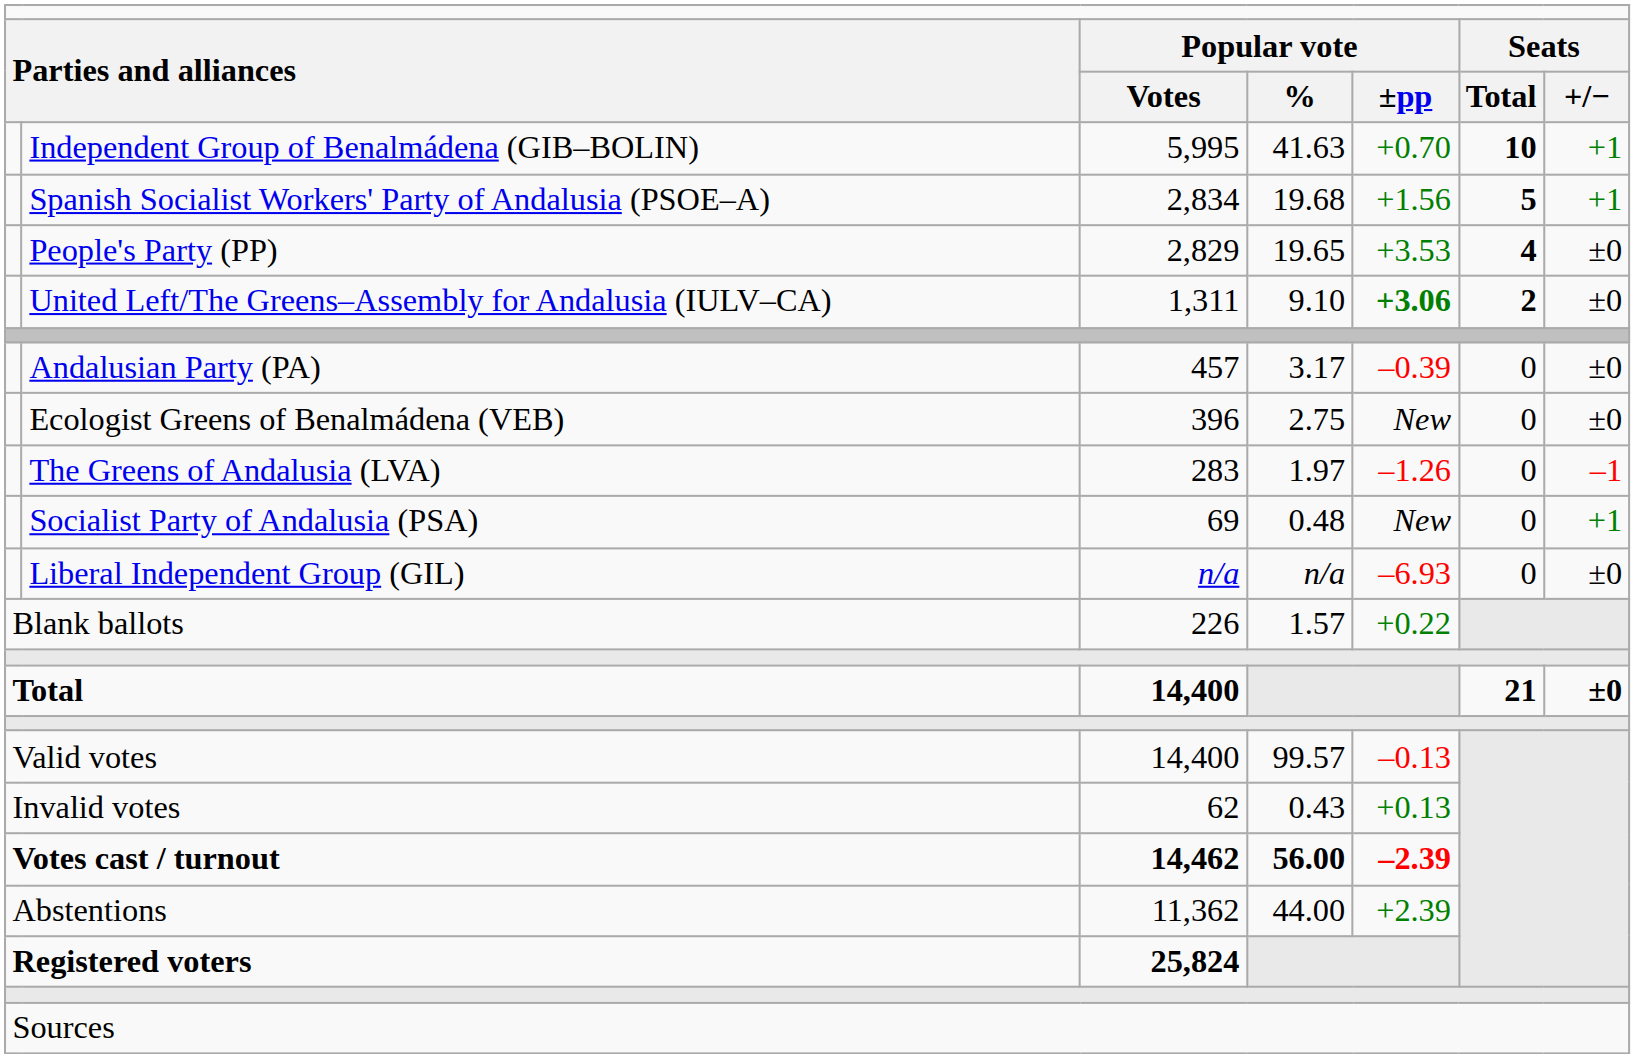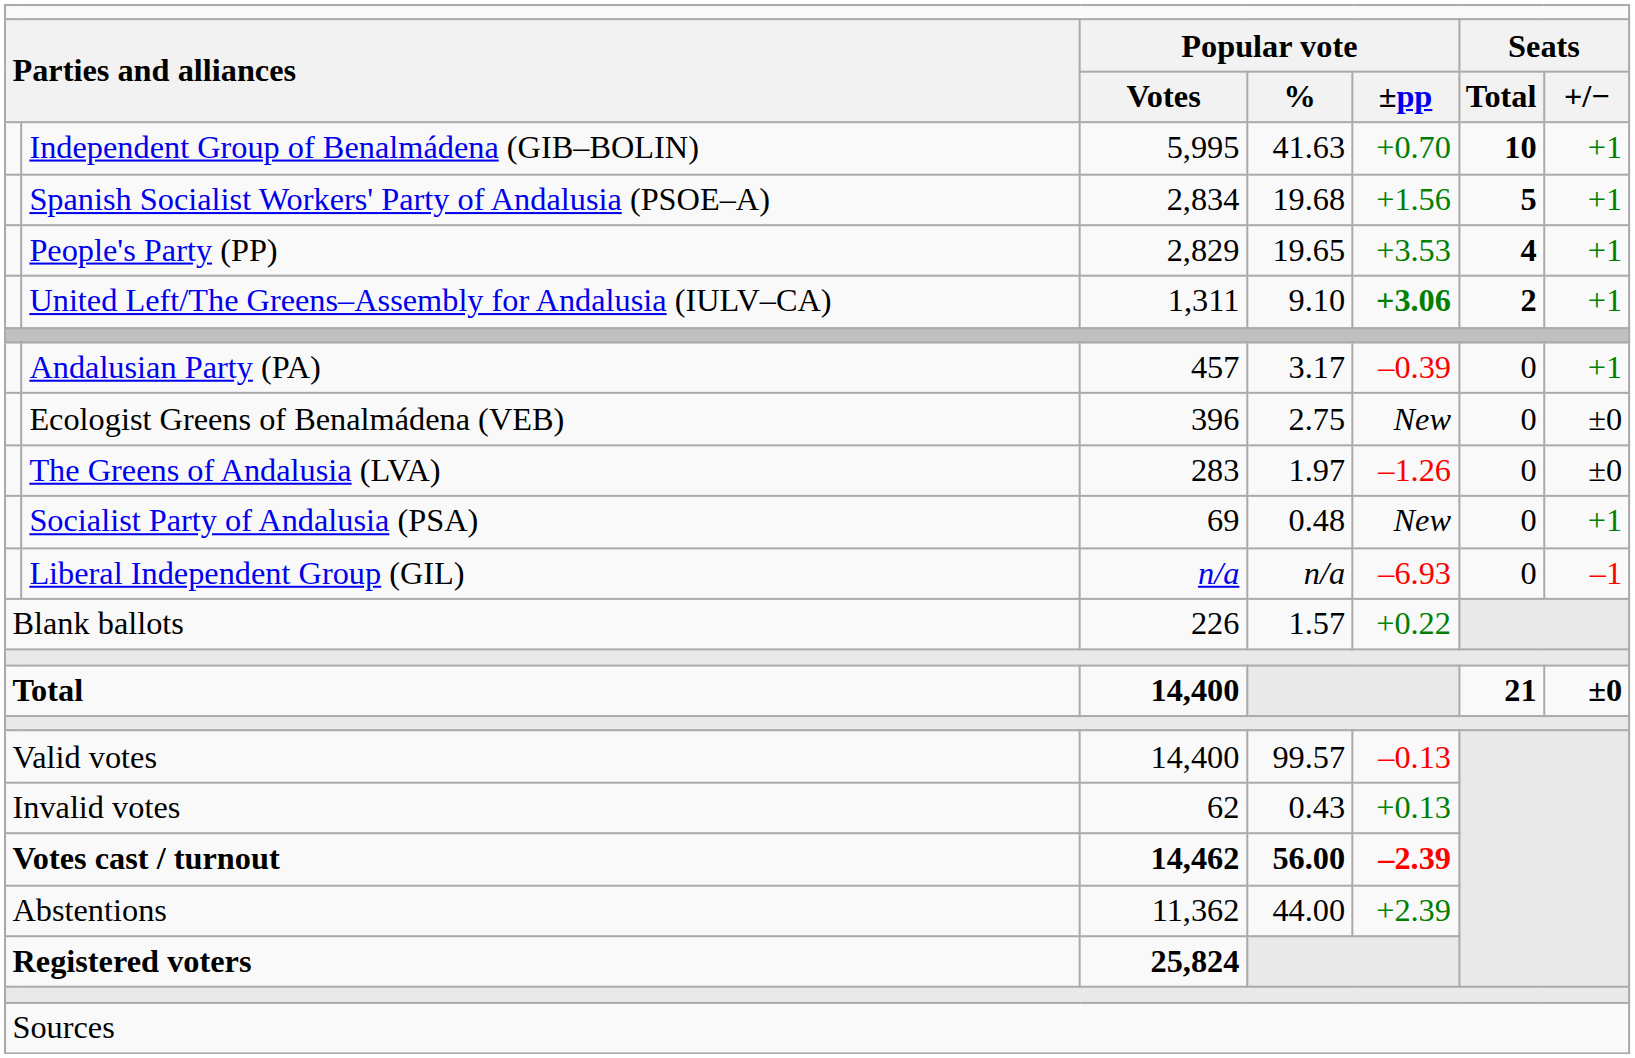(1605, 250) ±0 -> (1605, 250) +1
(1605, 301) ±0 -> (1605, 301) +1
(1605, 367) ±0 -> (1605, 367) +1
(1606, 469) –1 -> (1605, 469) ±0
(1605, 572) ±0 -> (1606, 572) –1
